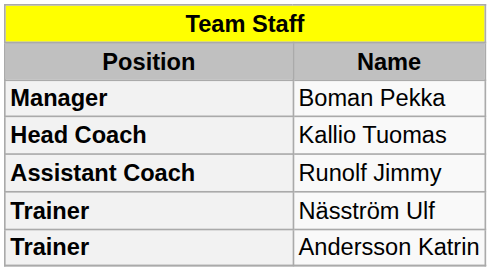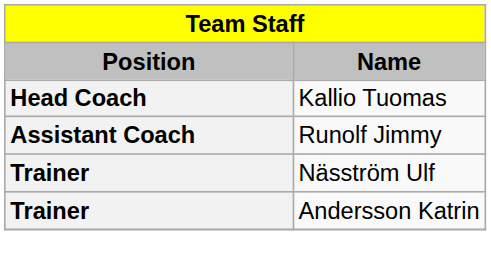- row: (372, 98)
